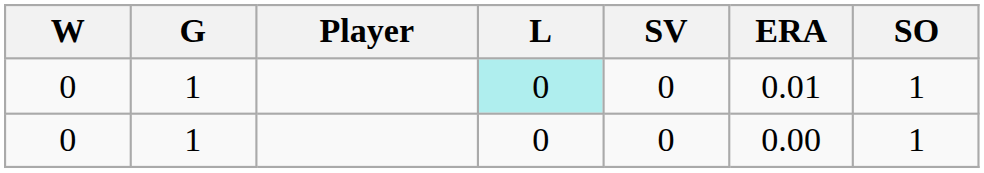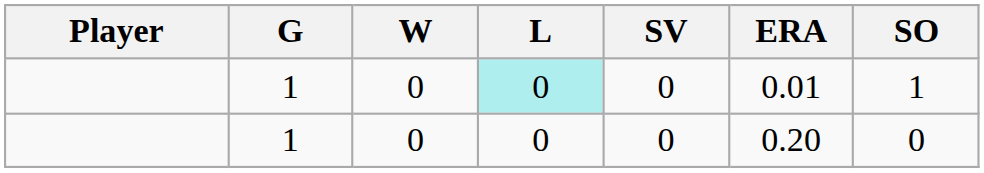columns swapped: (367, 31) <-> (68, 31)
(791, 139) 0.00 -> (791, 139) 0.20
(916, 139) 1 -> (916, 139) 0
